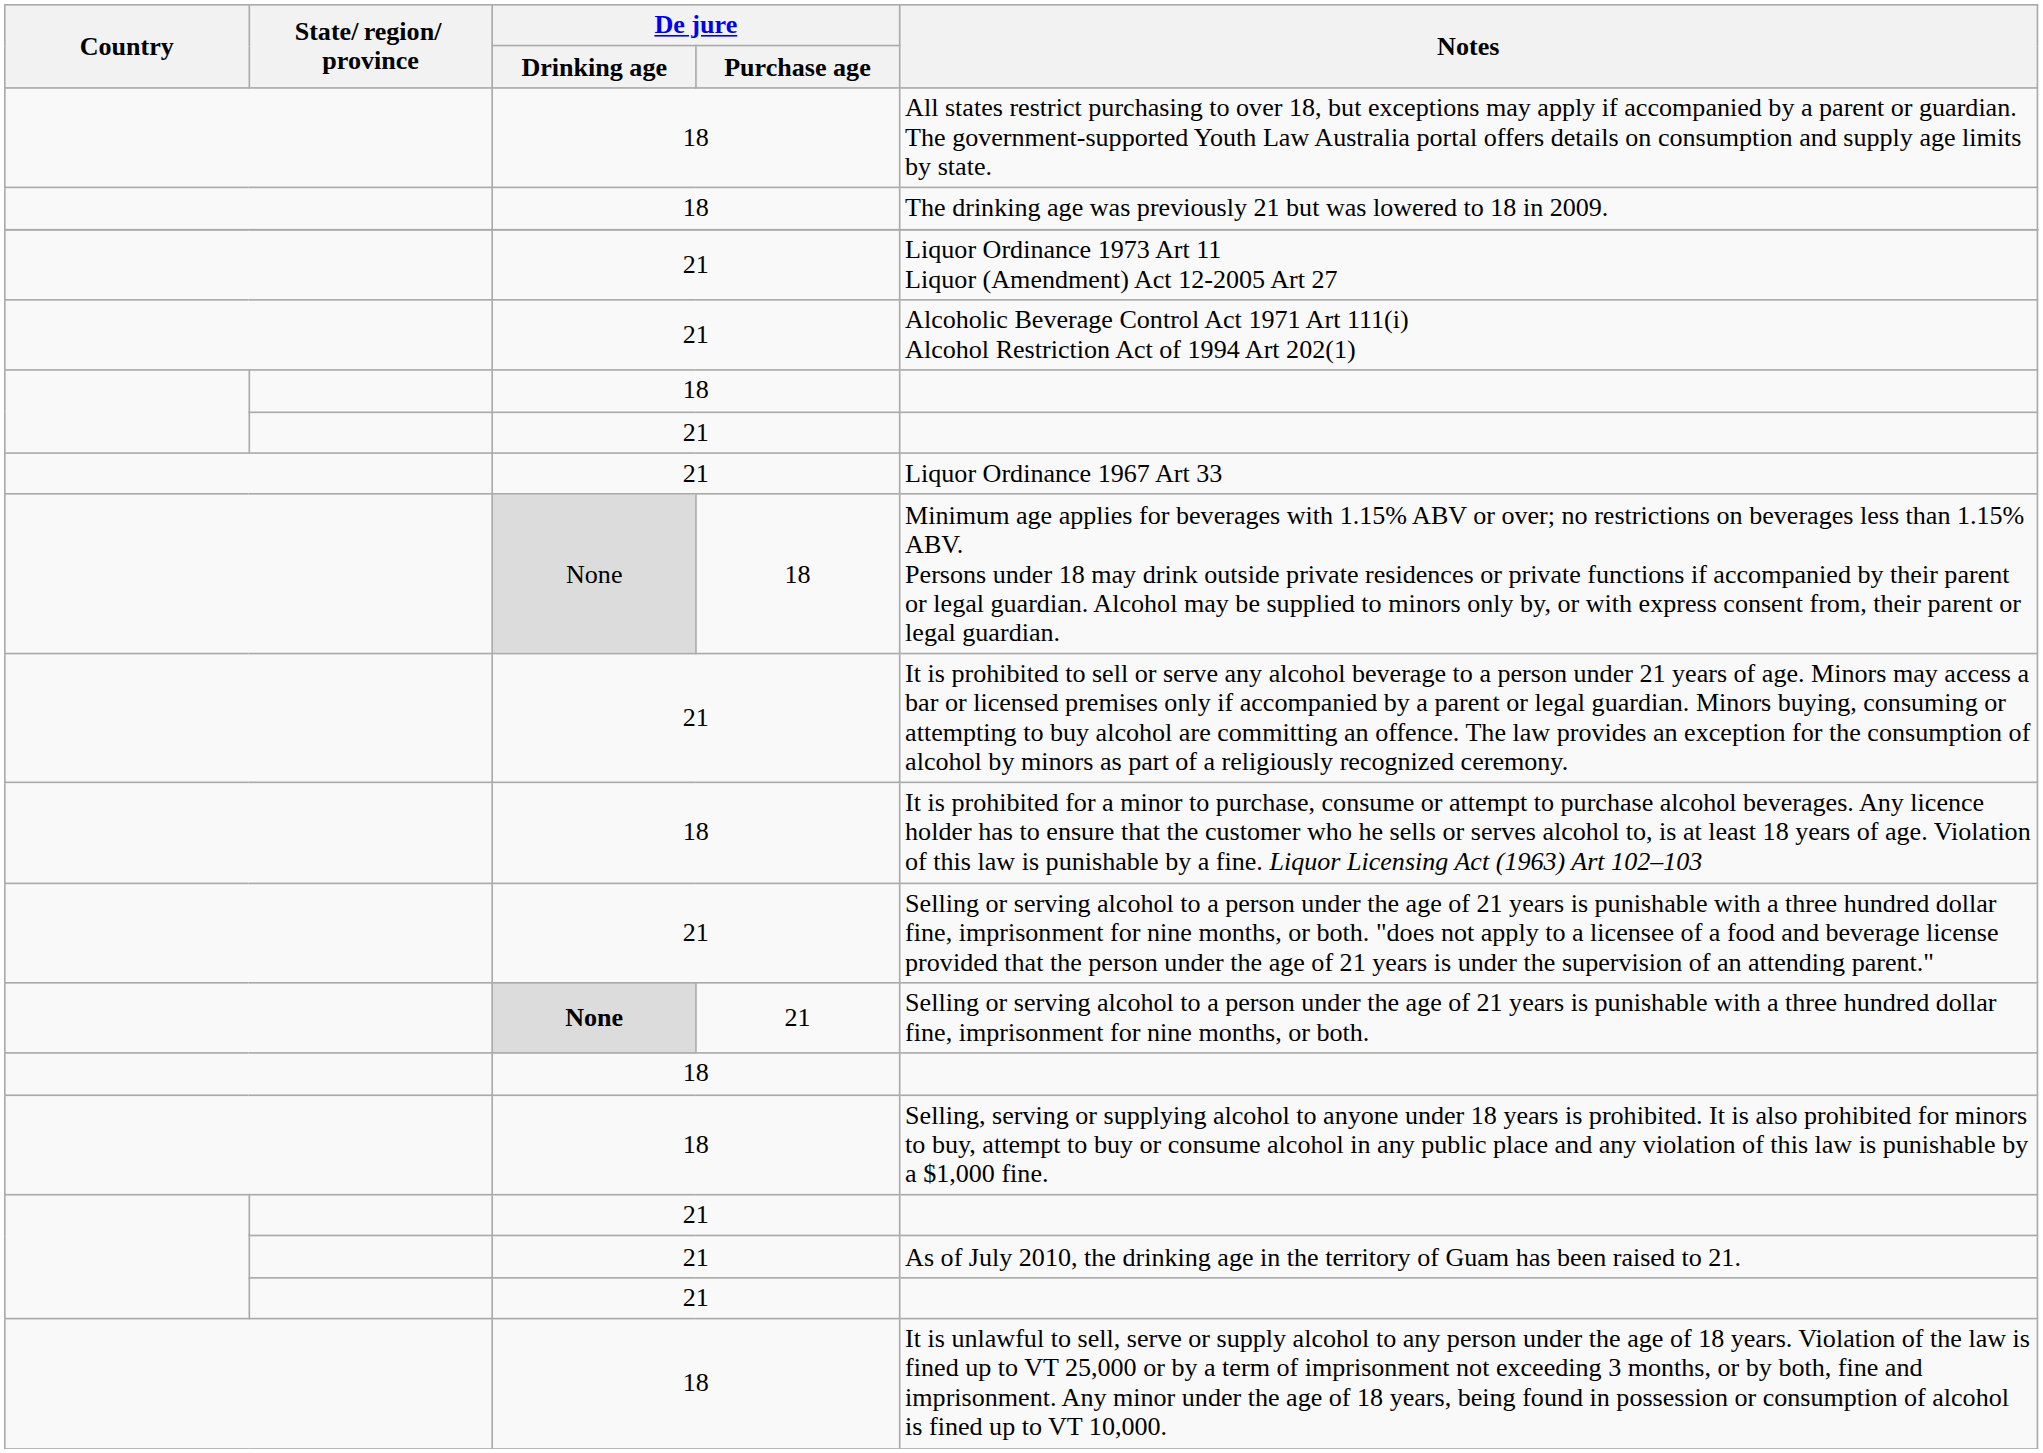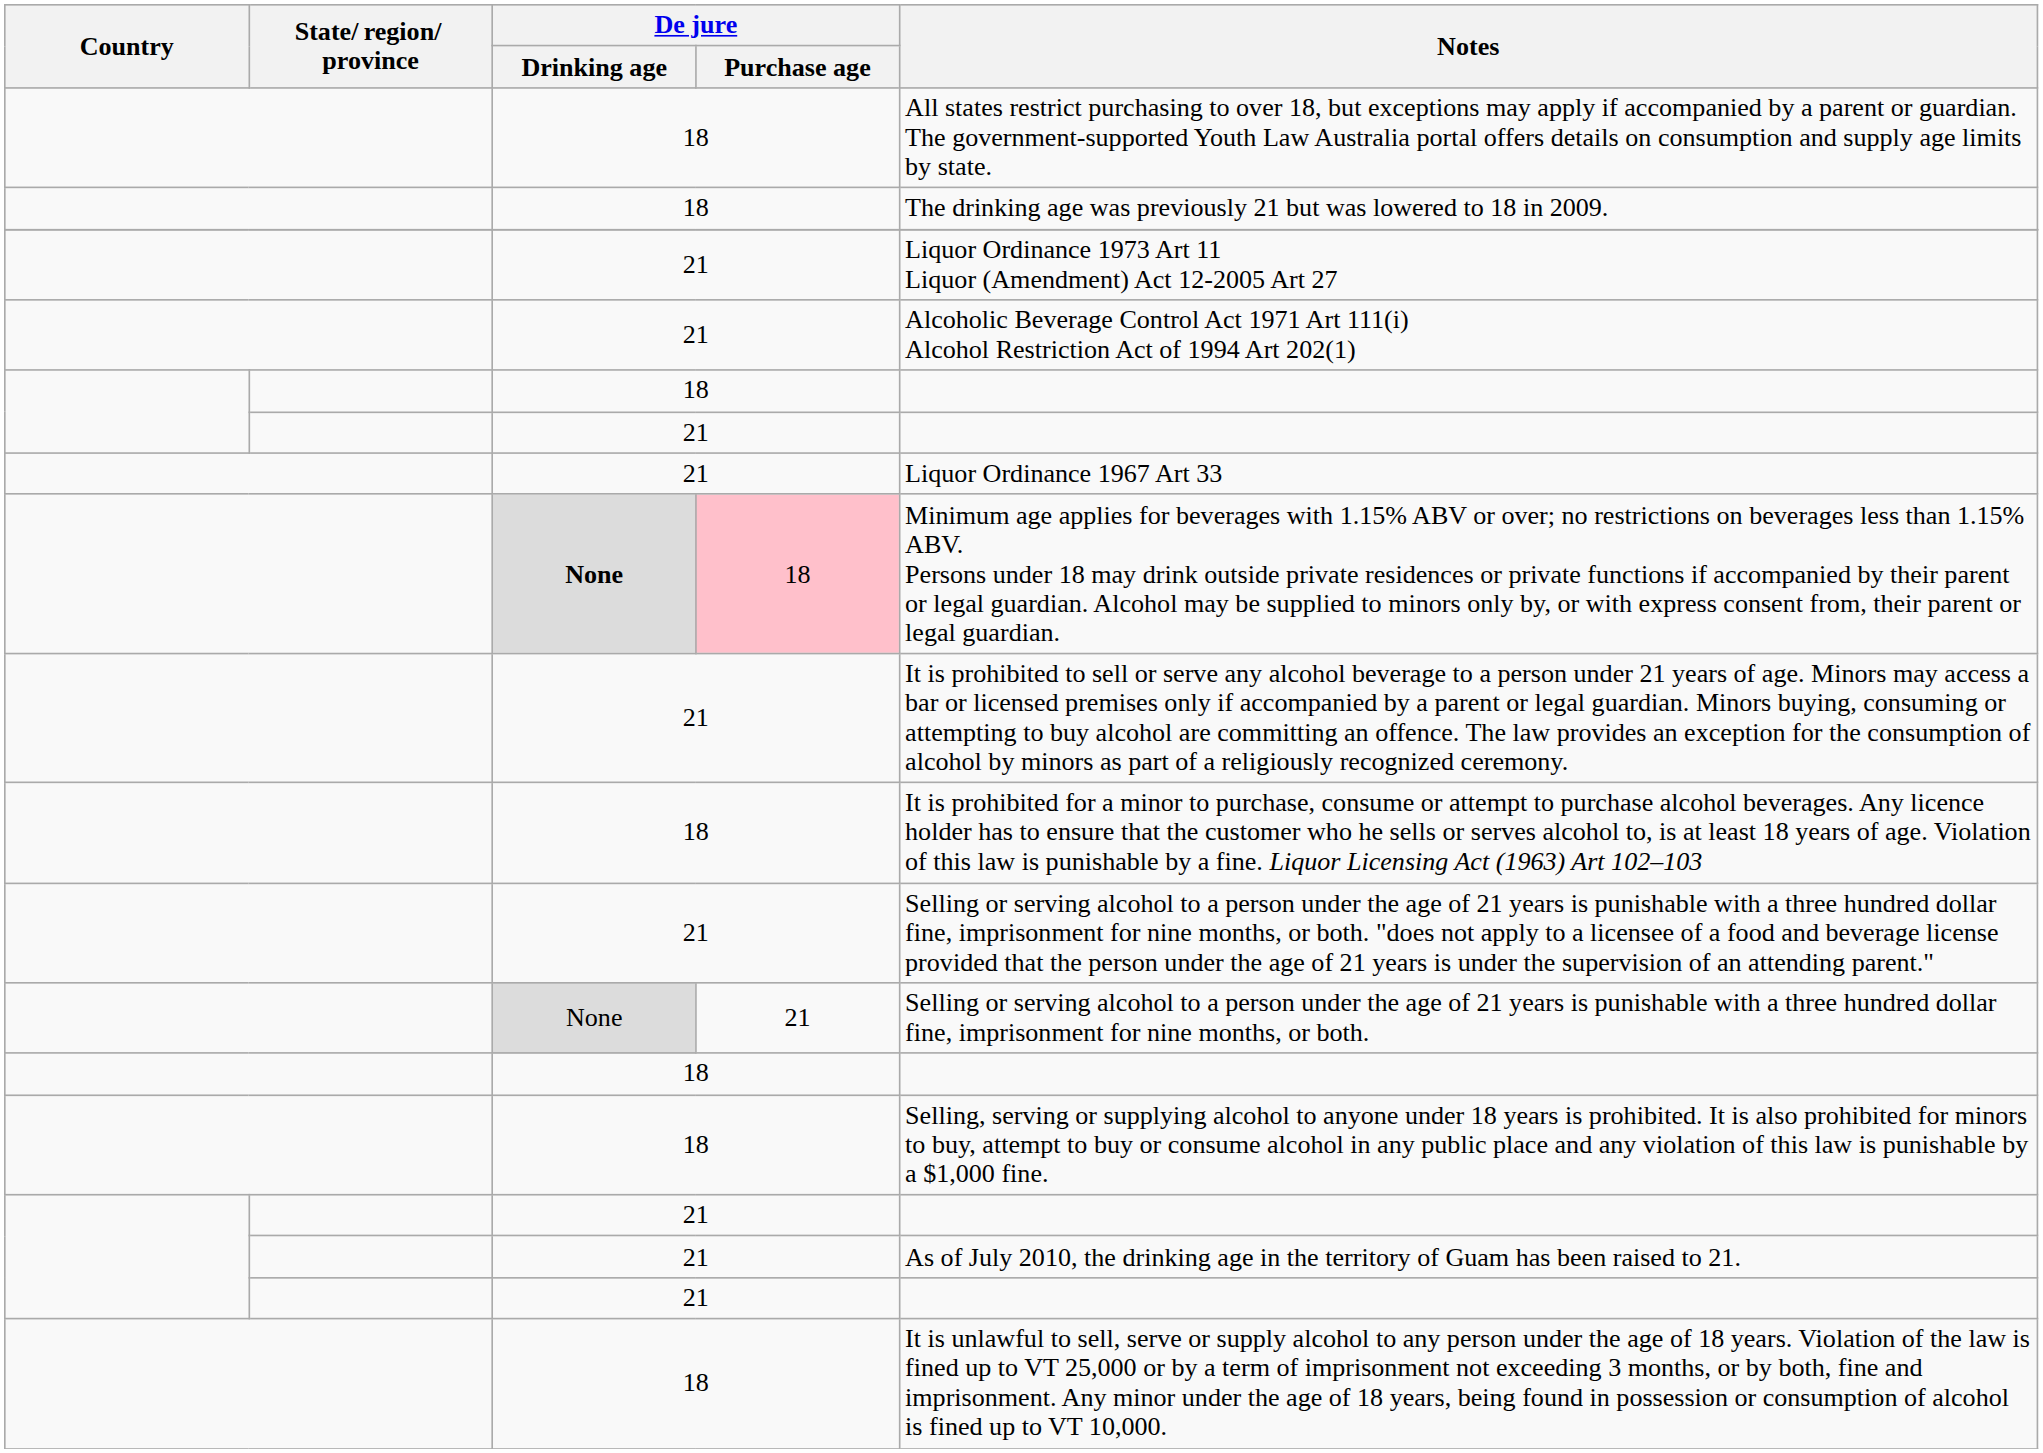(594, 573) normal -> (594, 573) bold
(797, 573) no background -> (797, 573) pink background
(594, 1017) bold -> (594, 1017) normal
